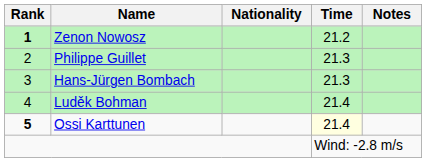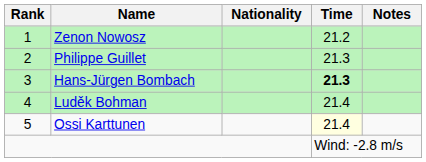(28, 37) bold -> (28, 37) normal
(337, 80) normal -> (337, 80) bold
(28, 124) bold -> (28, 124) normal
